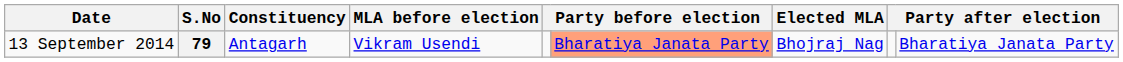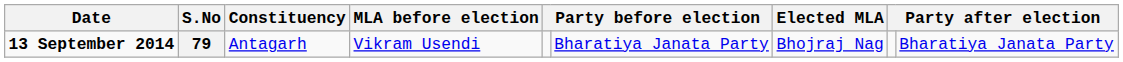(91, 44) normal -> (91, 44) bold
(662, 44) lightsalmon background -> (662, 44) no background
